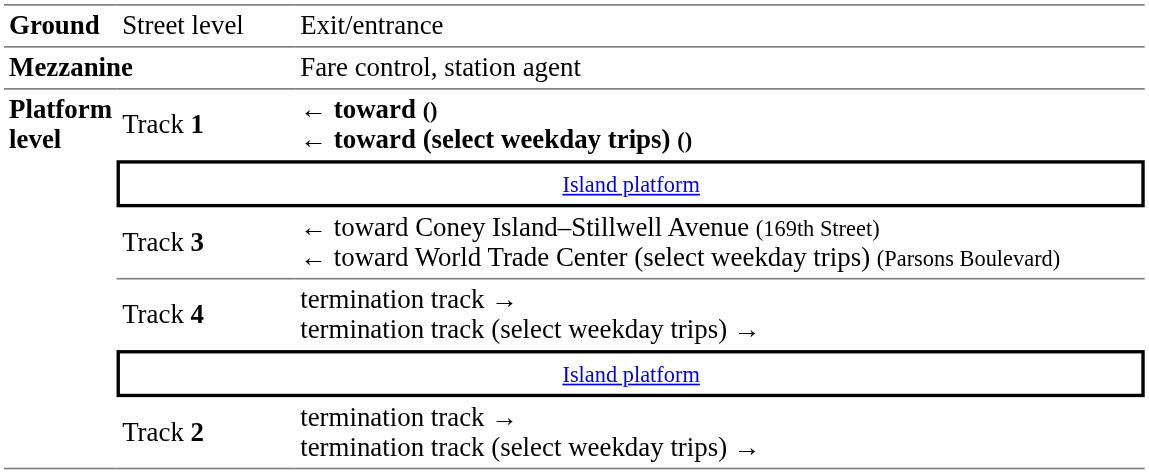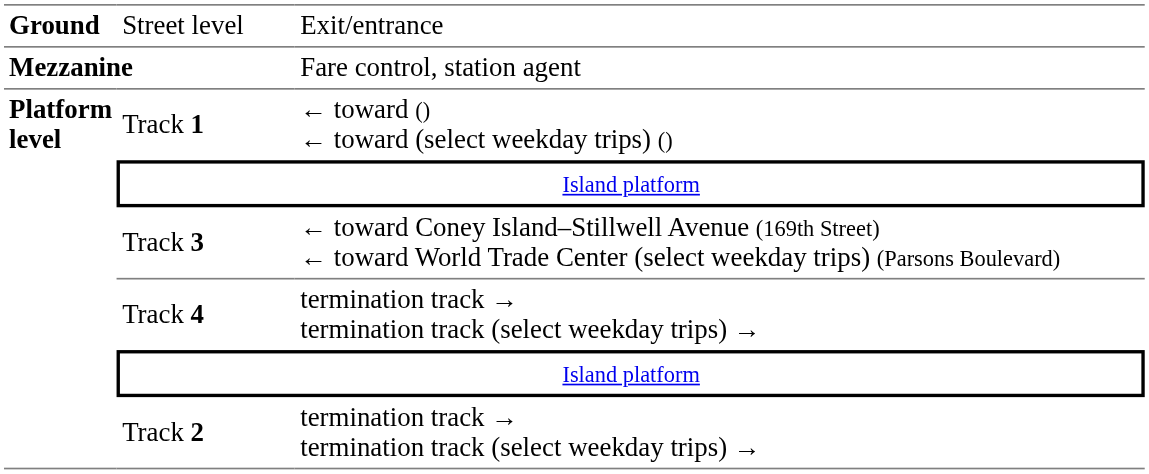(496, 124) bold -> (486, 124) normal
